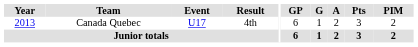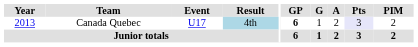(250, 23) no background -> (250, 23) lightblue background
(296, 23) normal -> (296, 23) bold
(359, 23) no background -> (359, 23) lavender background
